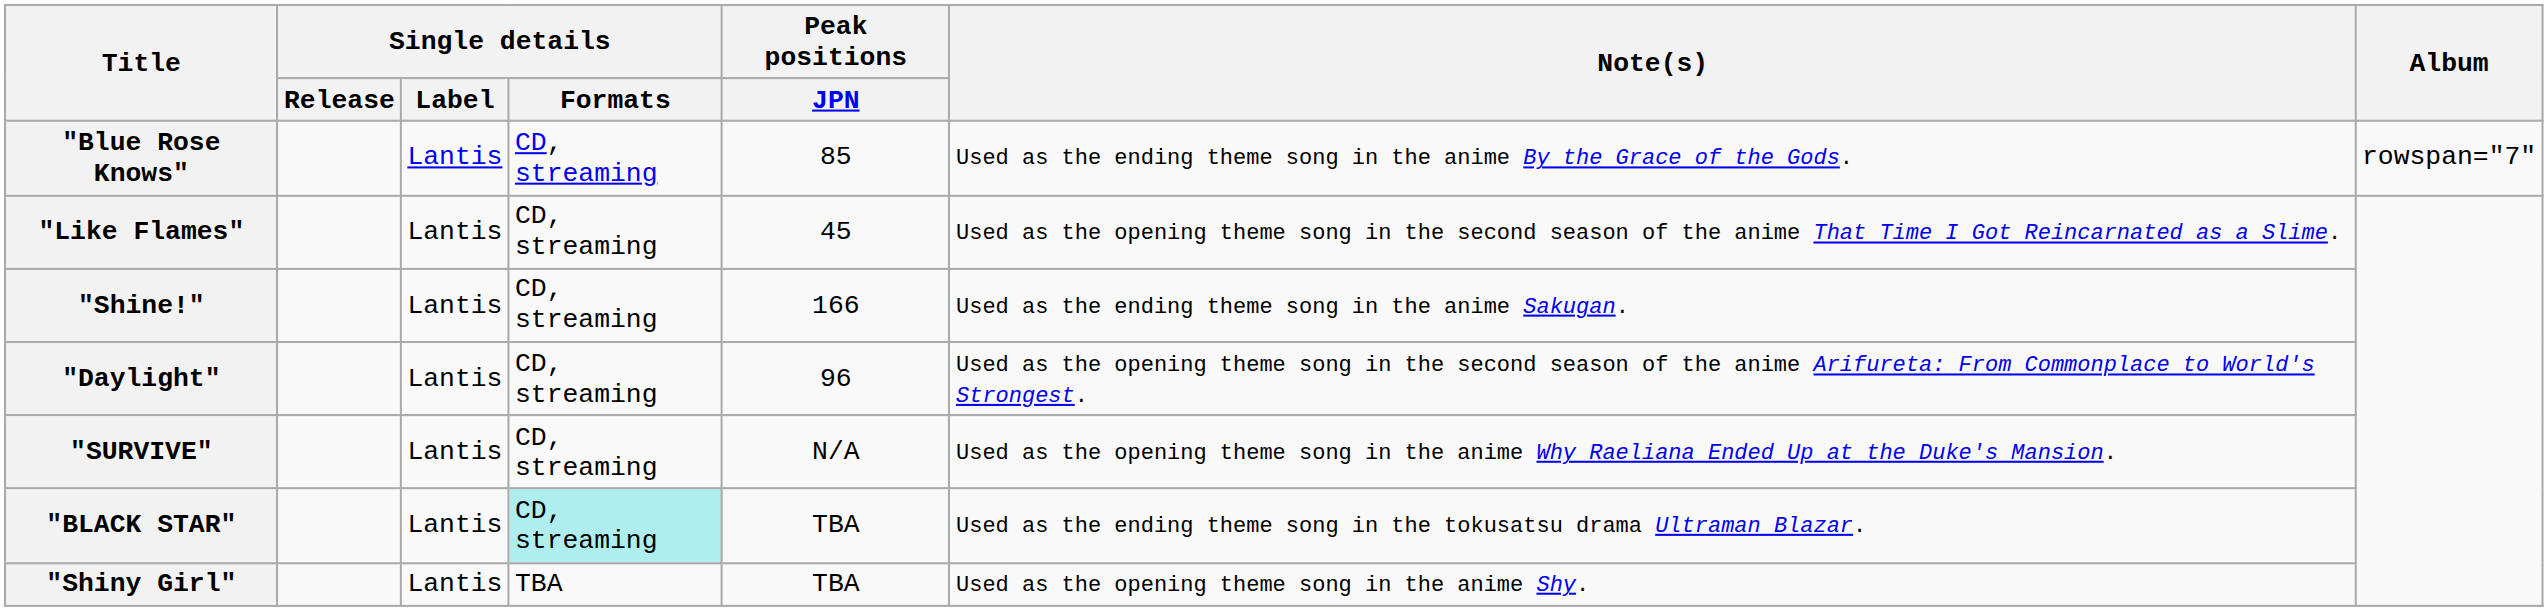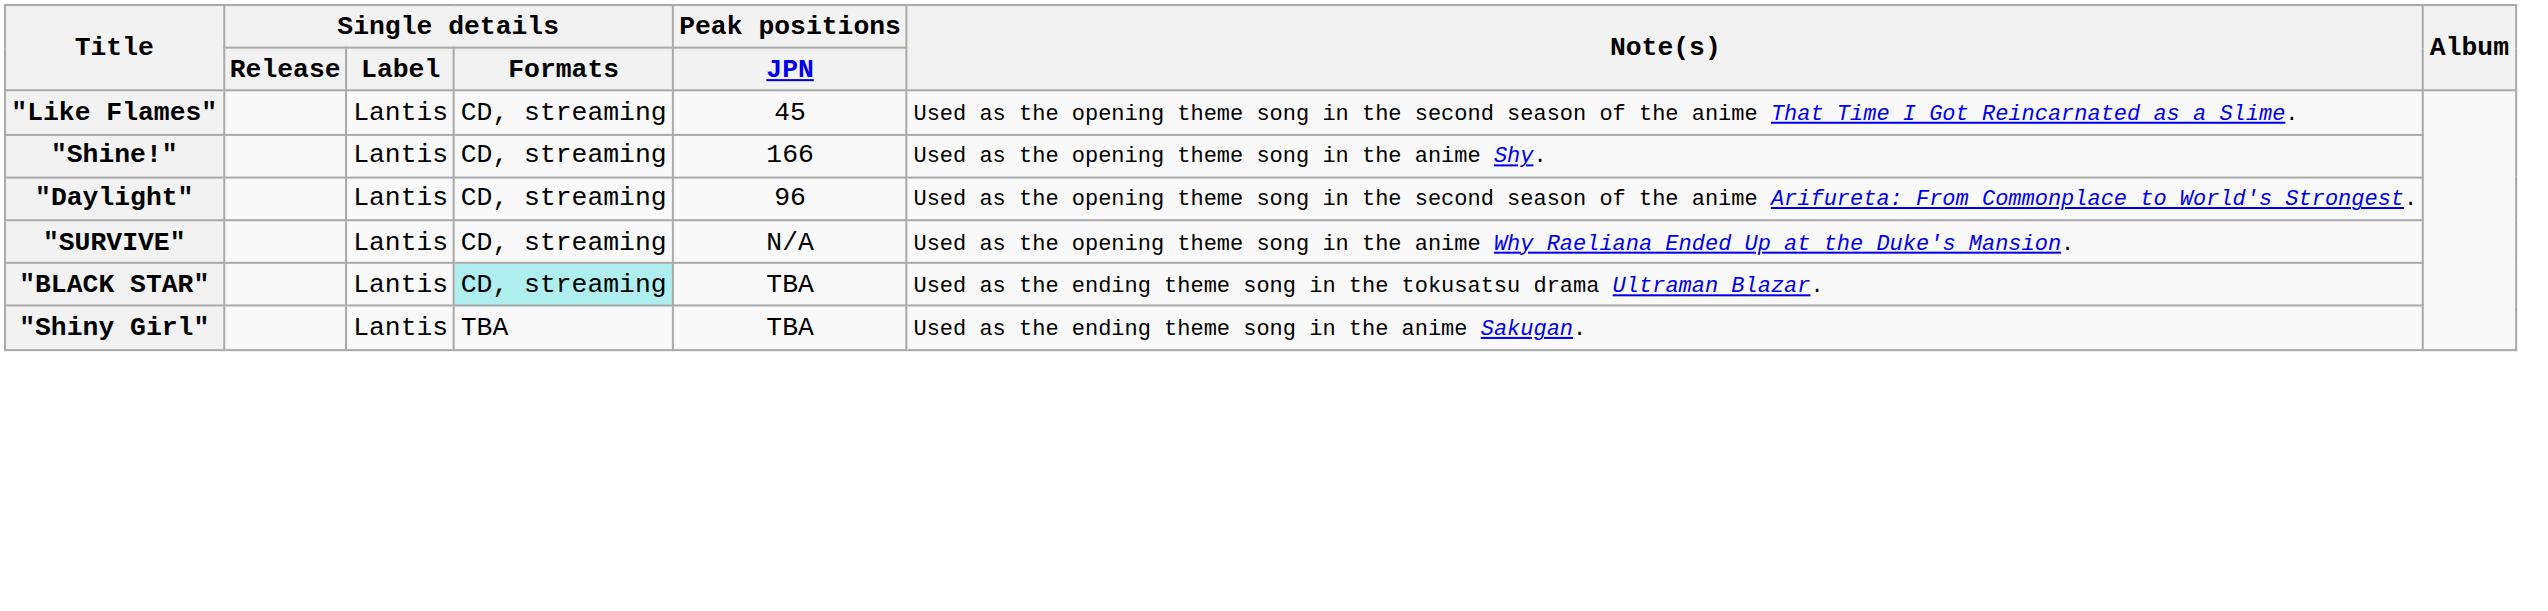- row: (141, 158)
(1292, 306) Used as the ending theme song in the anime Sakugan. -> (1230, 157) Used as the opening theme song in the anime Shy.
(1273, 585) Used as the opening theme song in the anime Shy. -> (1250, 329) Used as the ending theme song in the anime Sakugan.
